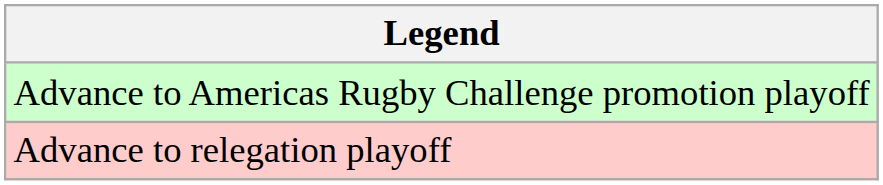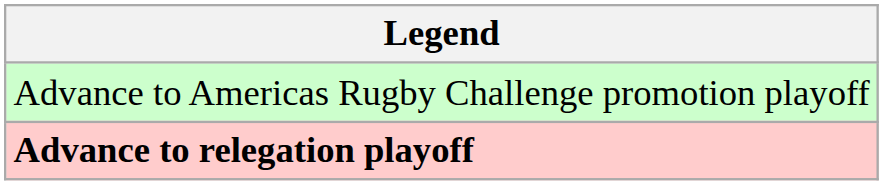(232, 149) normal -> (244, 149) bold
